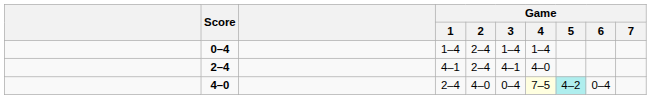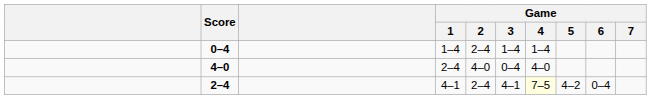(220, 67) 2–4 -> (220, 67) 4–0
(450, 67) 4–1 -> (450, 67) 2–4
(481, 67) 2–4 -> (481, 67) 4–0
(511, 67) 4–1 -> (511, 67) 0–4
(220, 85) 4–0 -> (220, 85) 2–4
(450, 85) 2–4 -> (450, 85) 4–1
(481, 85) 4–0 -> (481, 85) 2–4
(511, 85) 0–4 -> (511, 85) 4–1
(571, 85) paleturquoise background -> (571, 85) no background
